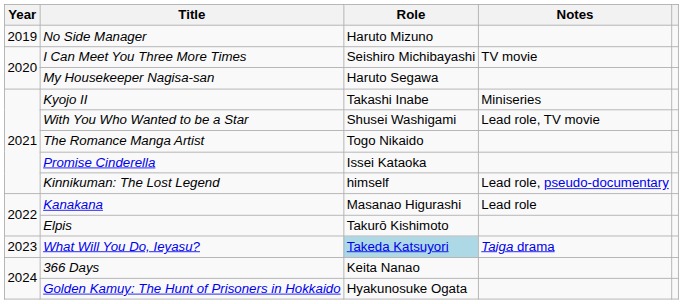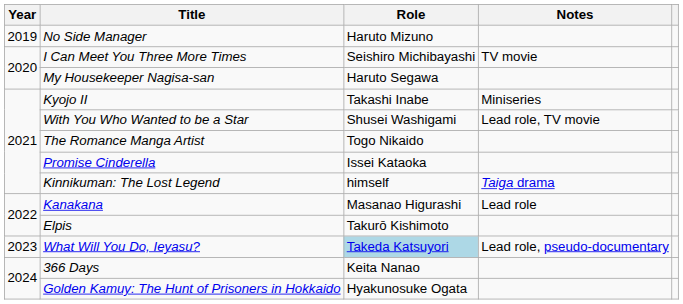(575, 183) Lead role, pseudo-documentary -> (518, 183) Taiga drama
(518, 246) Taiga drama -> (575, 246) Lead role, pseudo-documentary
